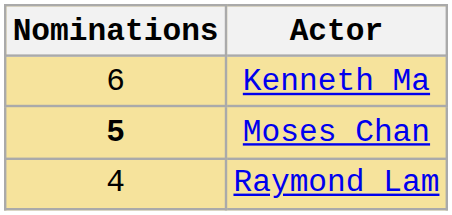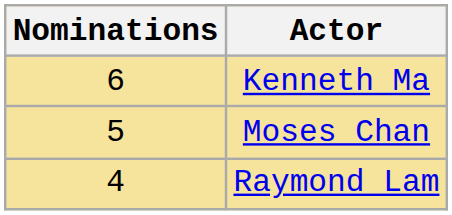(116, 132) bold -> (116, 132) normal
